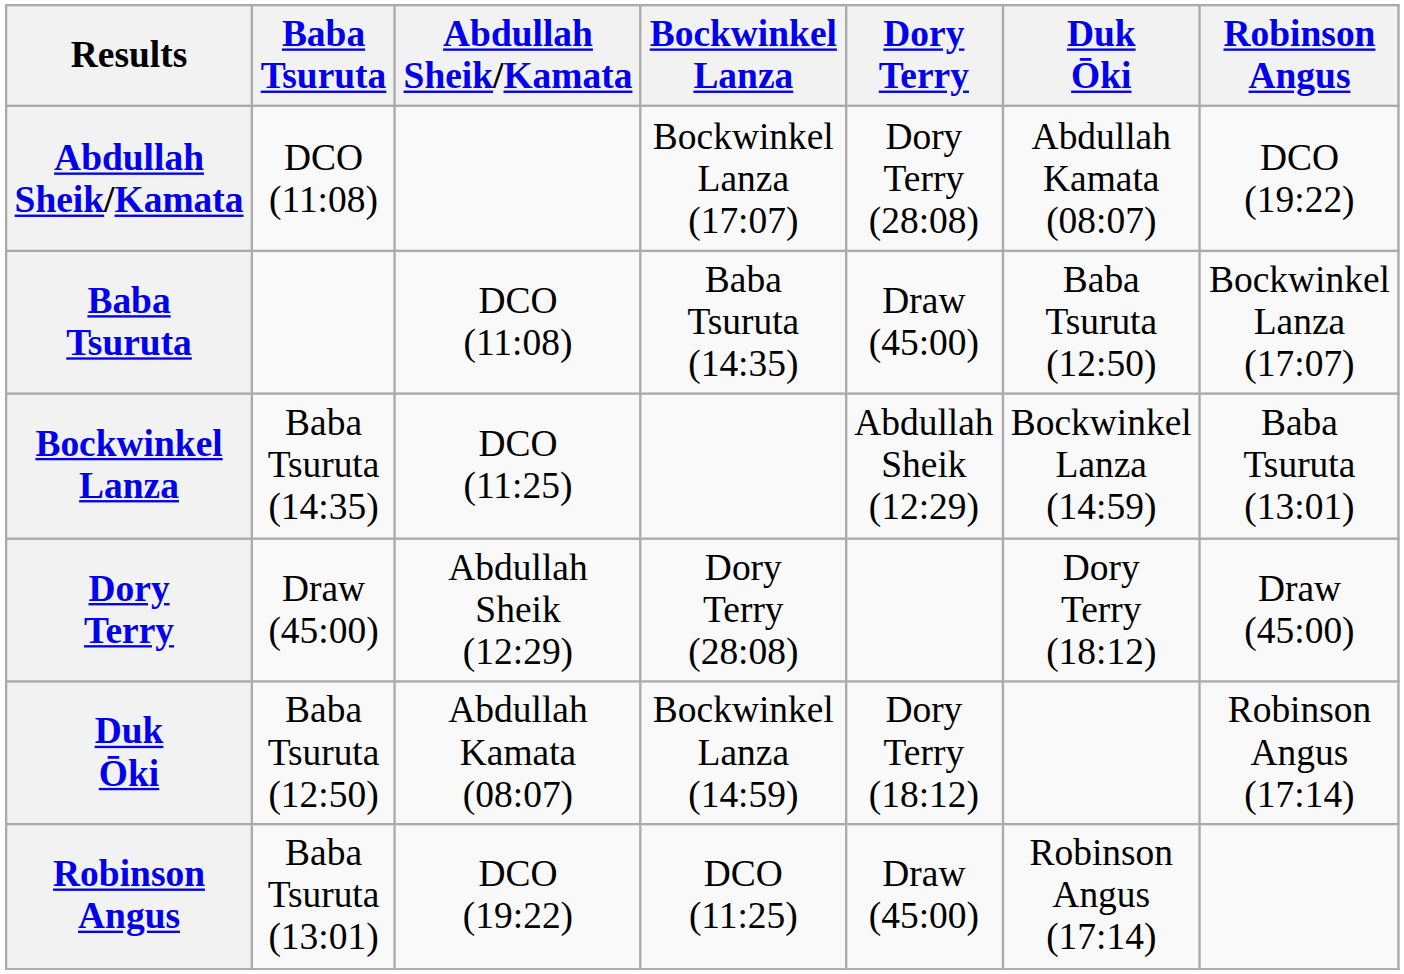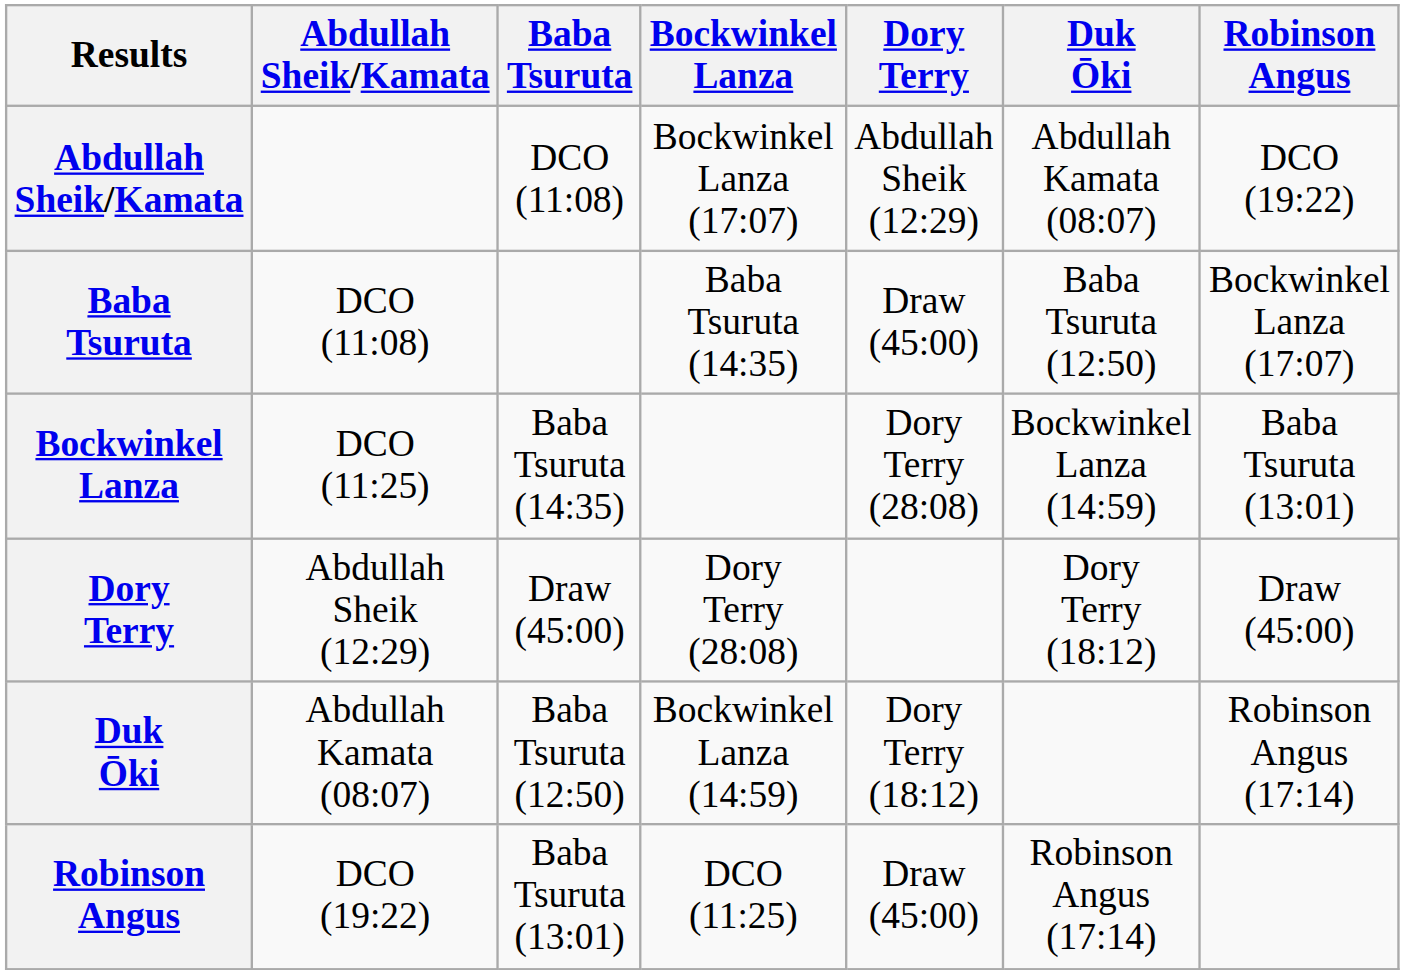columns swapped: (518, 55) <-> (324, 55)
(924, 177) Dory Terry (28:08) -> (924, 177) Abdullah Sheik (12:29)
(924, 465) Abdullah Sheik (12:29) -> (924, 465) Dory Terry (28:08)
